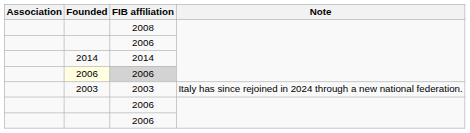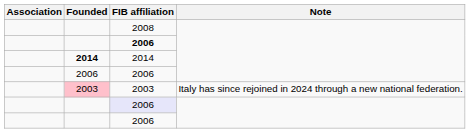(143, 43) normal -> (143, 43) bold
(87, 58) normal -> (87, 58) bold
(87, 74) lightyellow background -> (87, 74) no background
(143, 74) lightgrey background -> (143, 74) no background
(87, 89) no background -> (87, 89) pink background
(143, 105) no background -> (143, 105) lavender background
